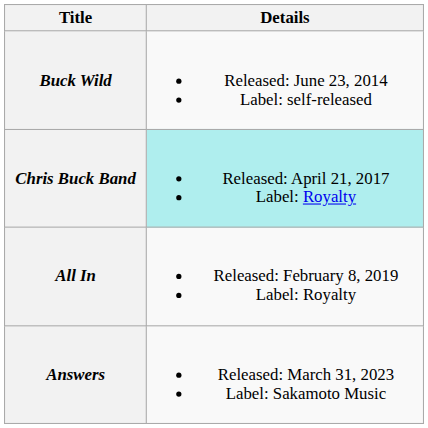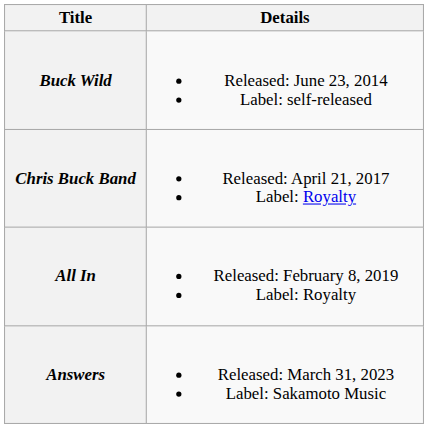(285, 188) paleturquoise background -> (285, 188) no background
